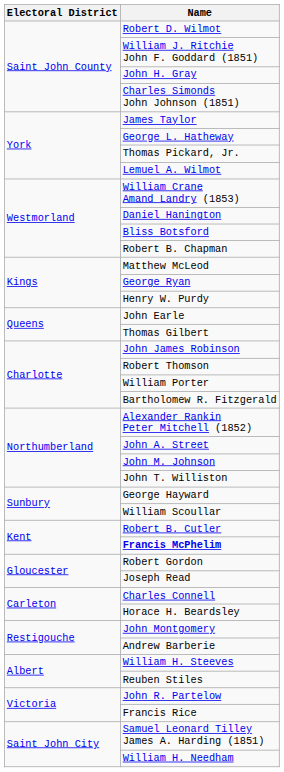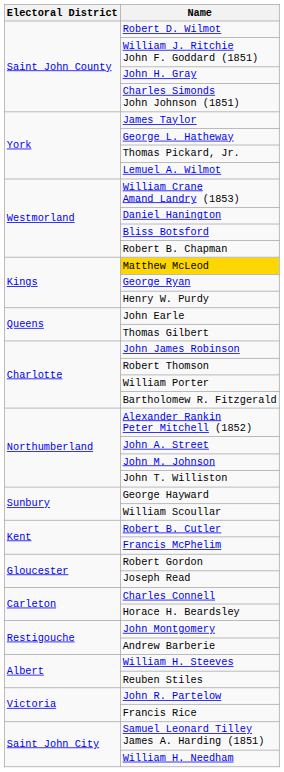(166, 266) no background -> (166, 266) gold background
(172, 546) bold -> (172, 546) normal
